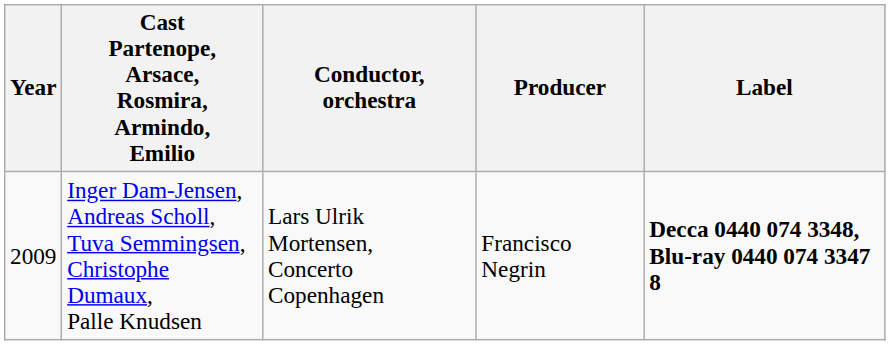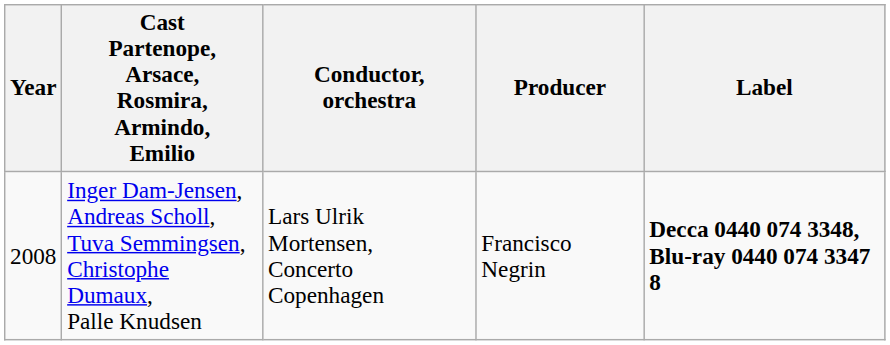(33, 255) 2009 -> (33, 255) 2008
